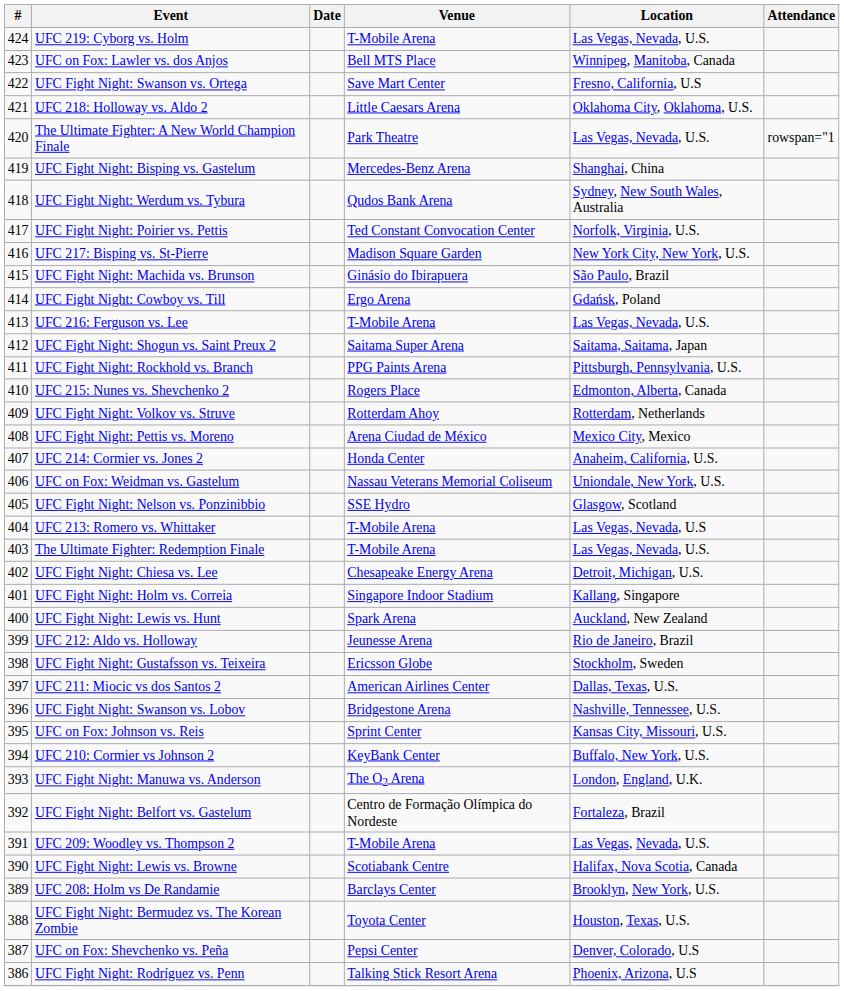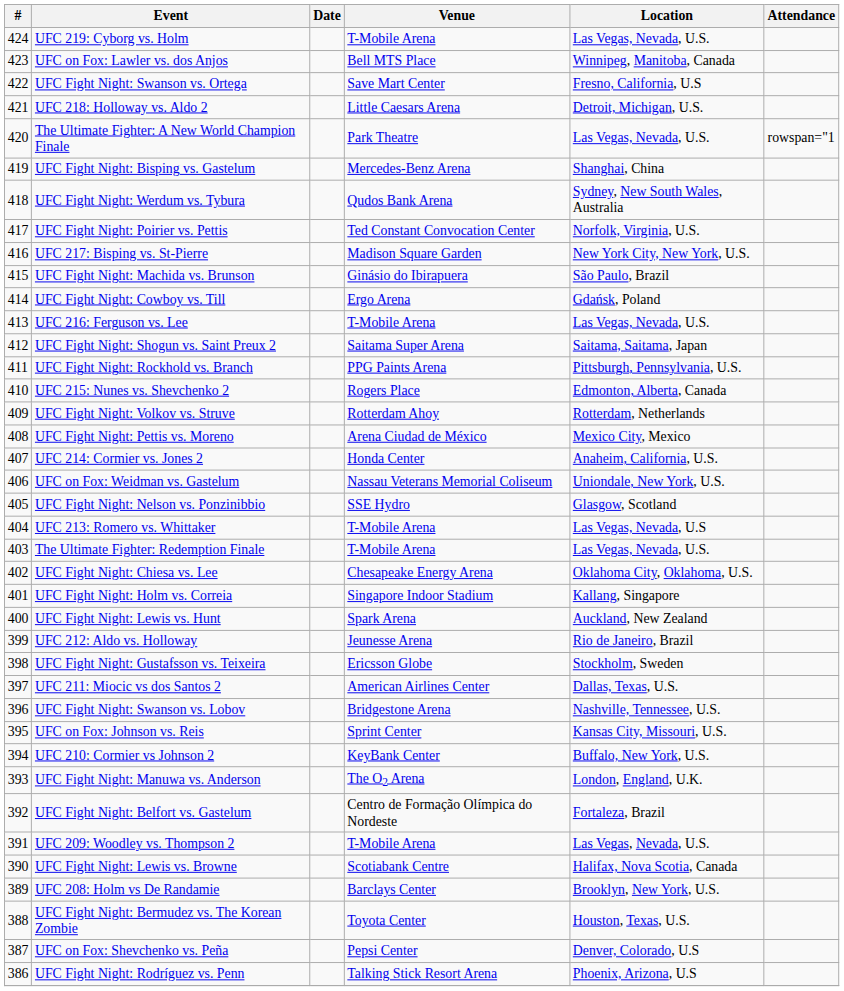(663, 107) Oklahoma City, Oklahoma, U.S. -> (638, 107) Detroit, Michigan, U.S.
(638, 573) Detroit, Michigan, U.S. -> (663, 573) Oklahoma City, Oklahoma, U.S.
